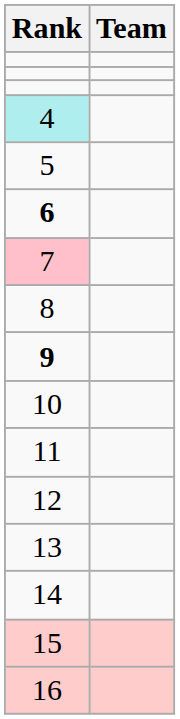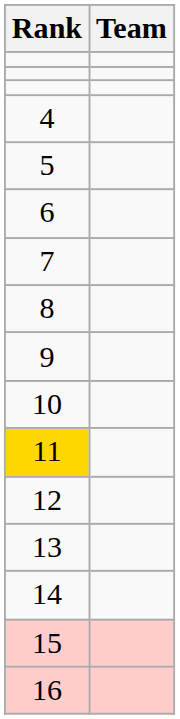(47, 117) paleturquoise background -> (47, 117) no background
(47, 213) bold -> (47, 213) normal
(47, 260) pink background -> (47, 260) no background
(47, 356) bold -> (47, 356) normal
(47, 451) no background -> (47, 451) gold background
